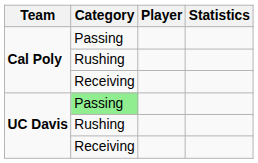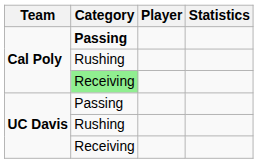(99, 37) normal -> (101, 37) bold
(104, 81) no background -> (104, 81) lightgreen background
(99, 103) lightgreen background -> (99, 103) no background
